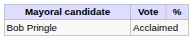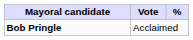(32, 27) normal -> (34, 27) bold
